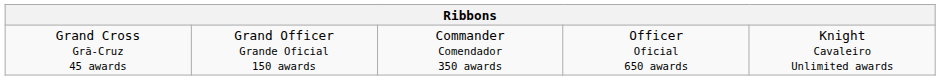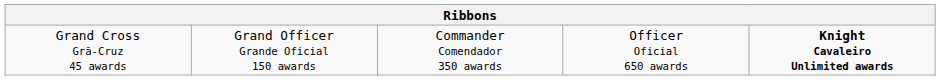(842, 50) normal -> (842, 50) bold
